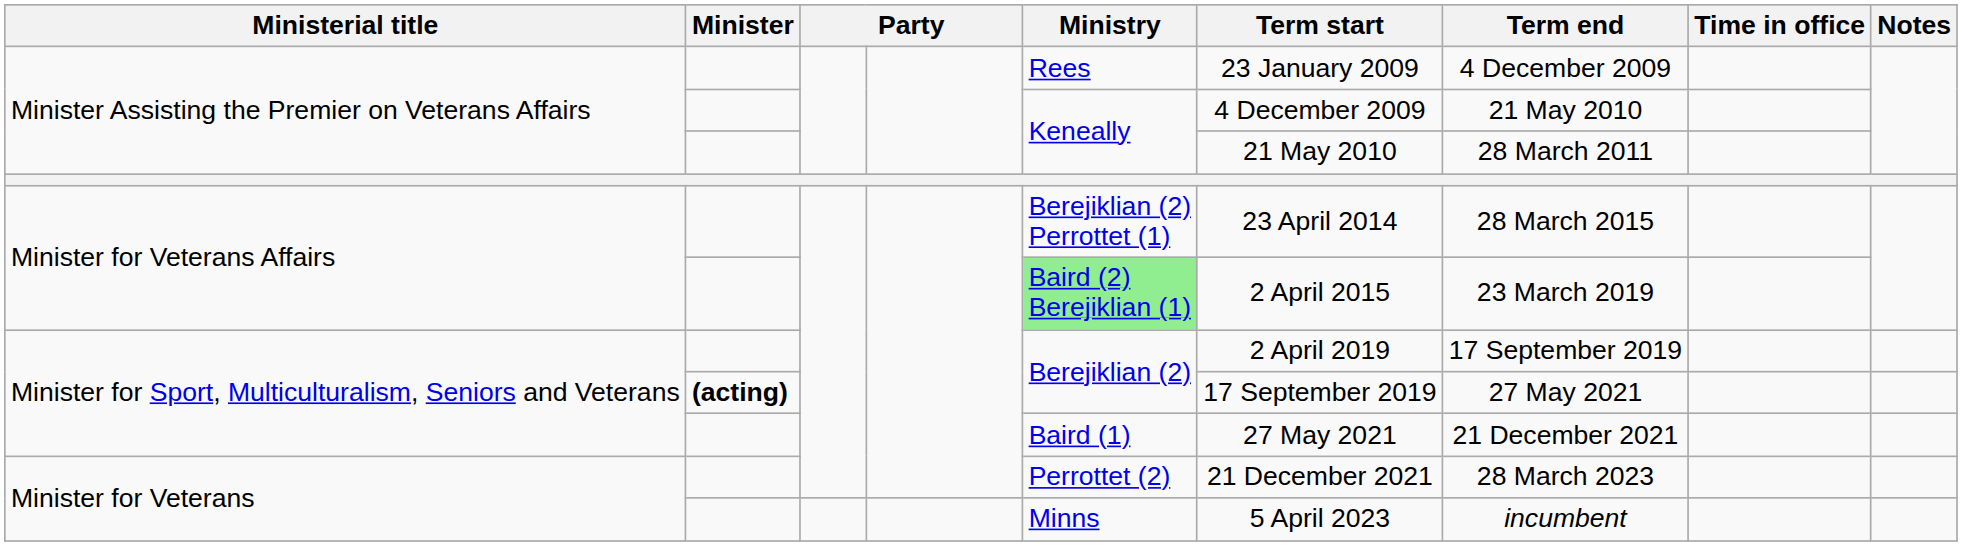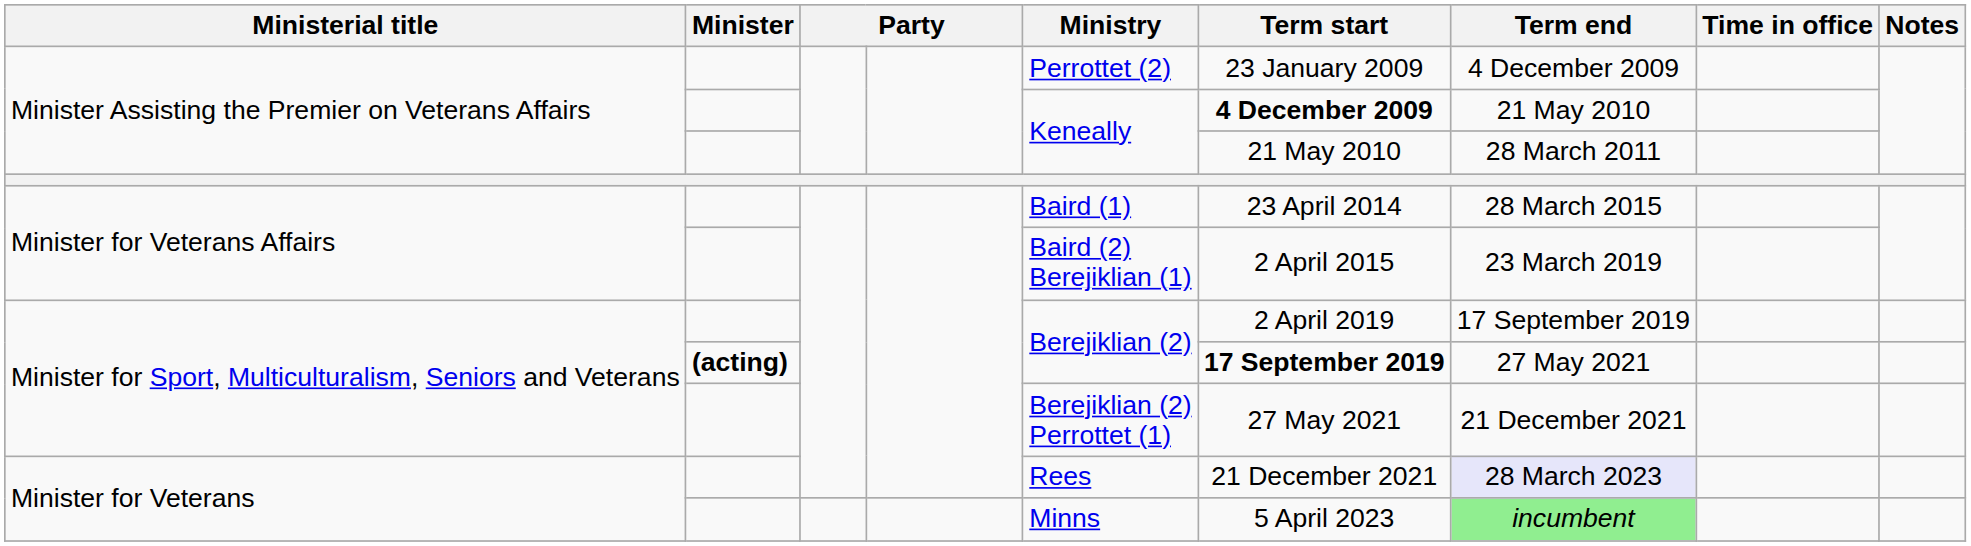(1060, 67) Rees -> (1100, 67) Perrottet (2)
(1320, 109) normal -> (1324, 109) bold
(1110, 221) Berejiklian (2) Perrottet (1) -> (1080, 206) Baird (1)
(1110, 293) lightgreen background -> (1110, 263) no background
(1320, 392) normal -> (1324, 362) bold
(1080, 434) Baird (1) -> (1110, 419) Berejiklian (2) Perrottet (1)
(1099, 476) Perrottet (2) -> (1060, 476) Rees
(1565, 476) no background -> (1573, 476) lavender background
(1565, 518) no background -> (1573, 518) lightgreen background
